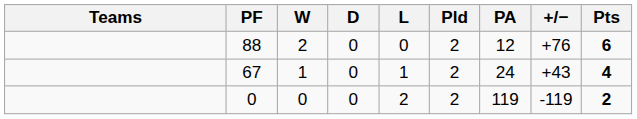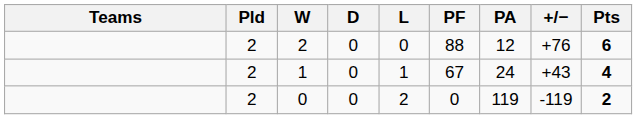columns swapped: (455, 18) <-> (252, 18)
